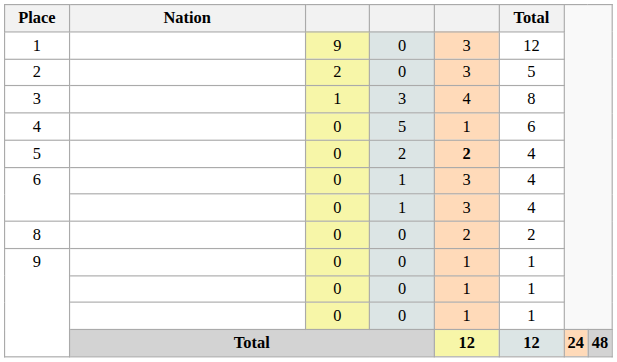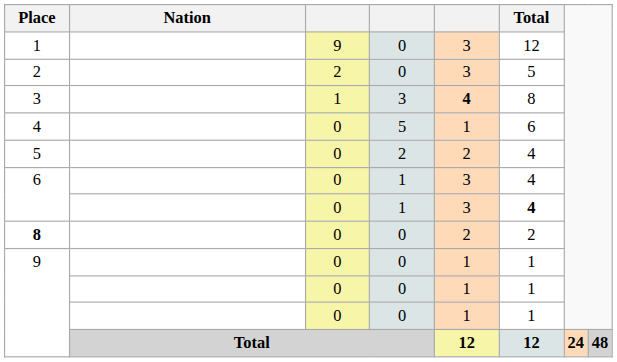(467, 99) normal -> (467, 99) bold
(467, 153) bold -> (467, 153) normal
(531, 207) normal -> (531, 207) bold
(37, 235) normal -> (37, 235) bold
